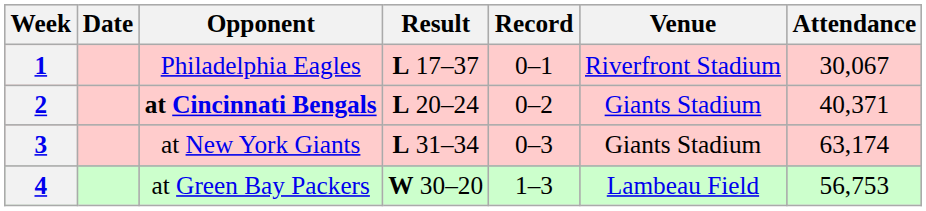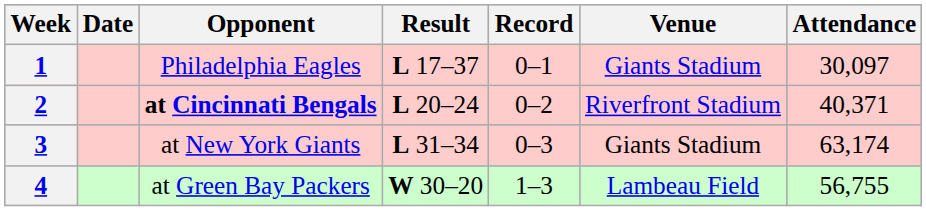(683, 64) Riverfront Stadium -> (683, 64) Giants Stadium
(854, 64) 30,067 -> (854, 64) 30,097
(683, 104) Giants Stadium -> (683, 104) Riverfront Stadium
(854, 184) 56,753 -> (854, 184) 56,755
